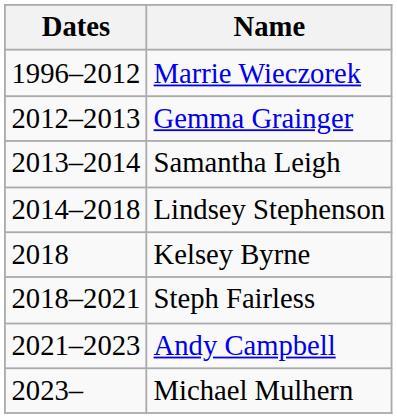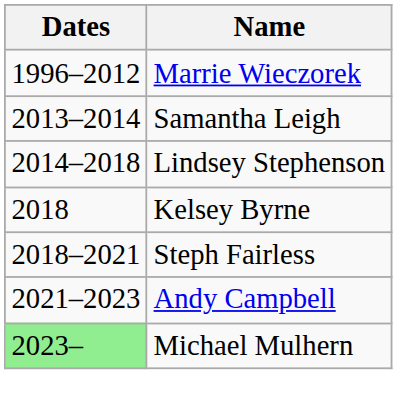- row: (253, 118)
(47, 390) no background -> (47, 345) lightgreen background
